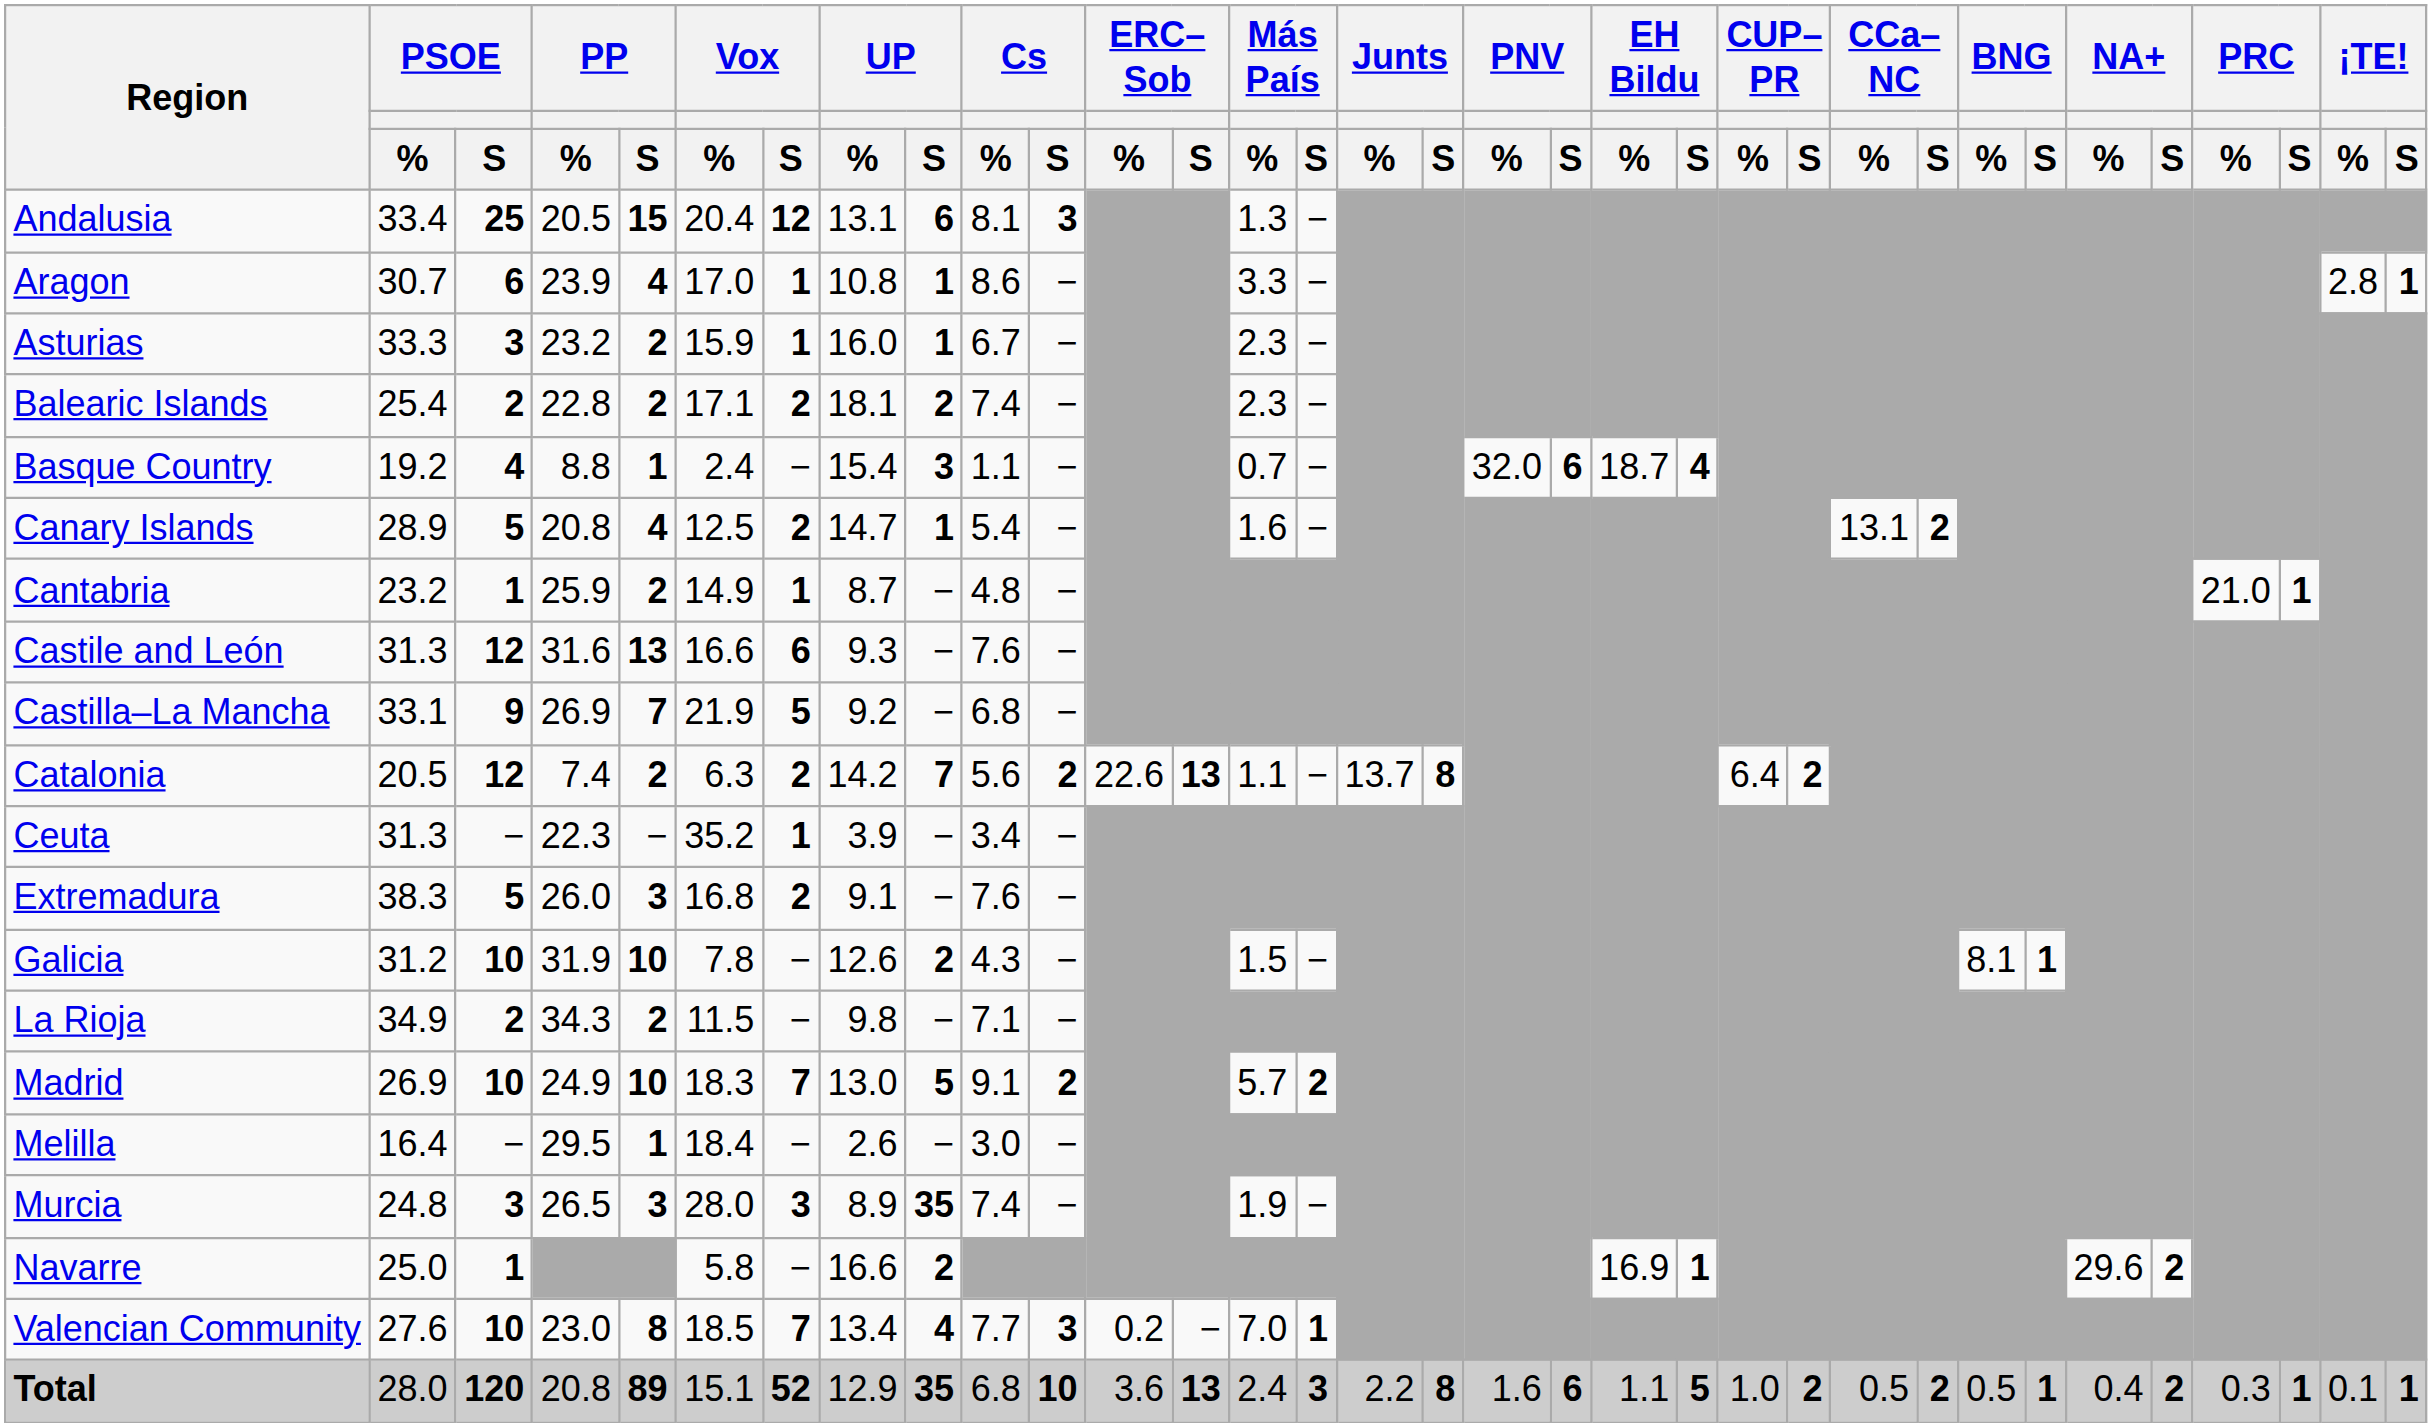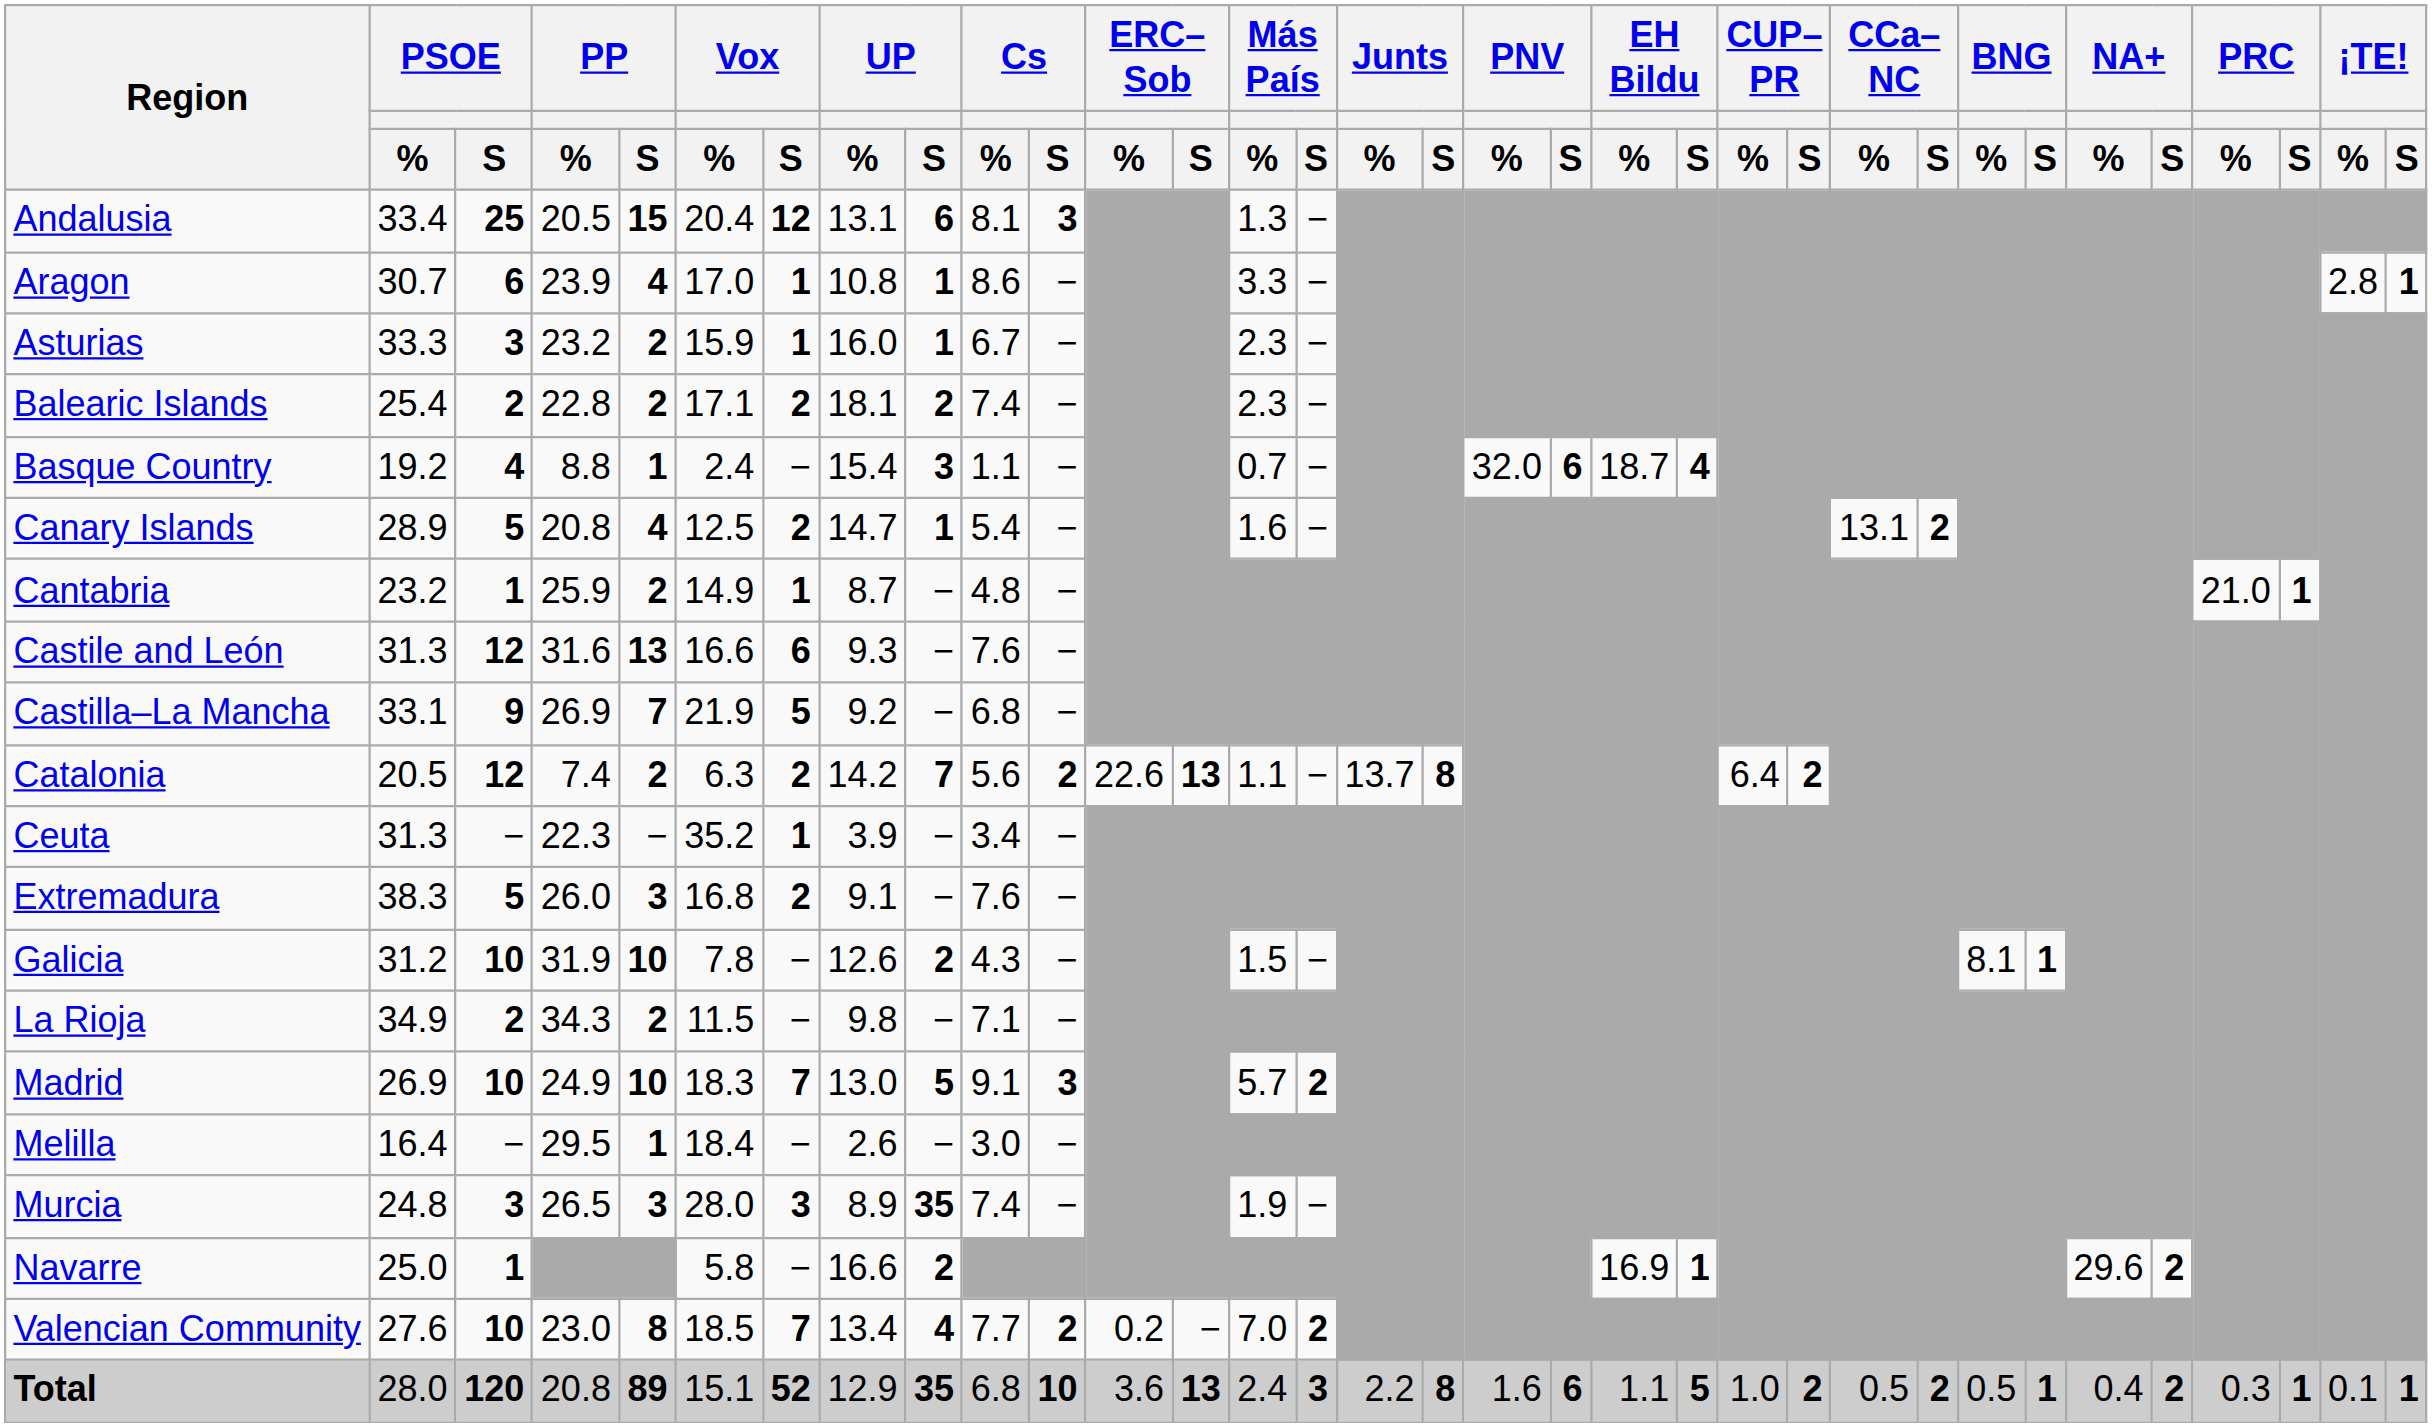(1067, 1082) 2 -> (1067, 1082) 3
(1067, 1328) 3 -> (1067, 1328) 2
(1318, 1328) 1 -> (1318, 1328) 2
